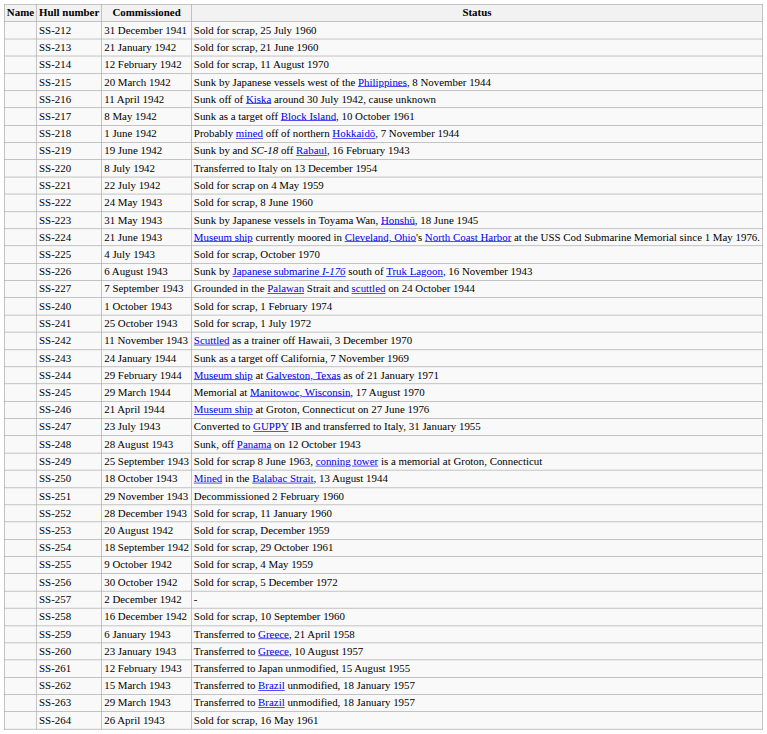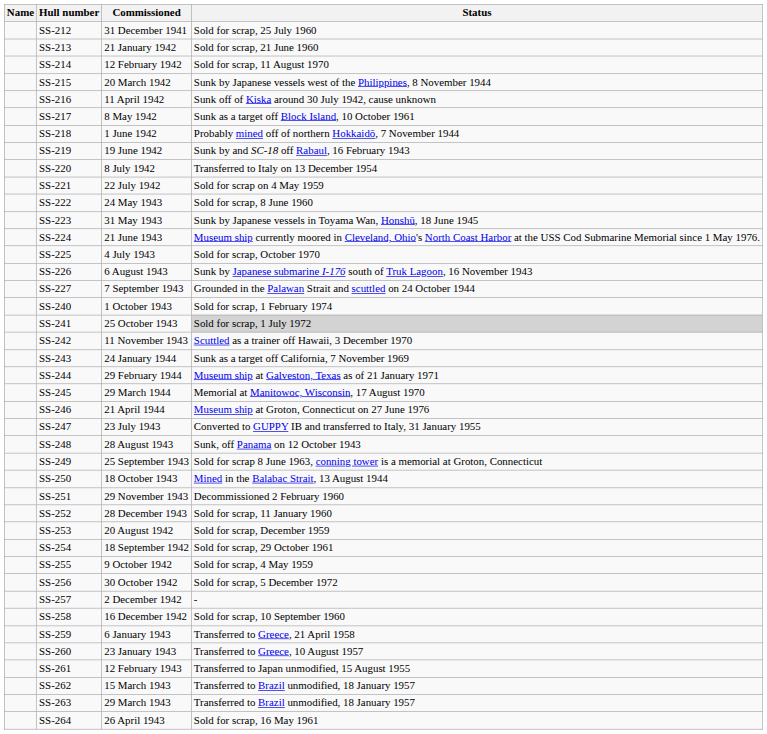(252, 323) no background -> (252, 323) lightgrey background
